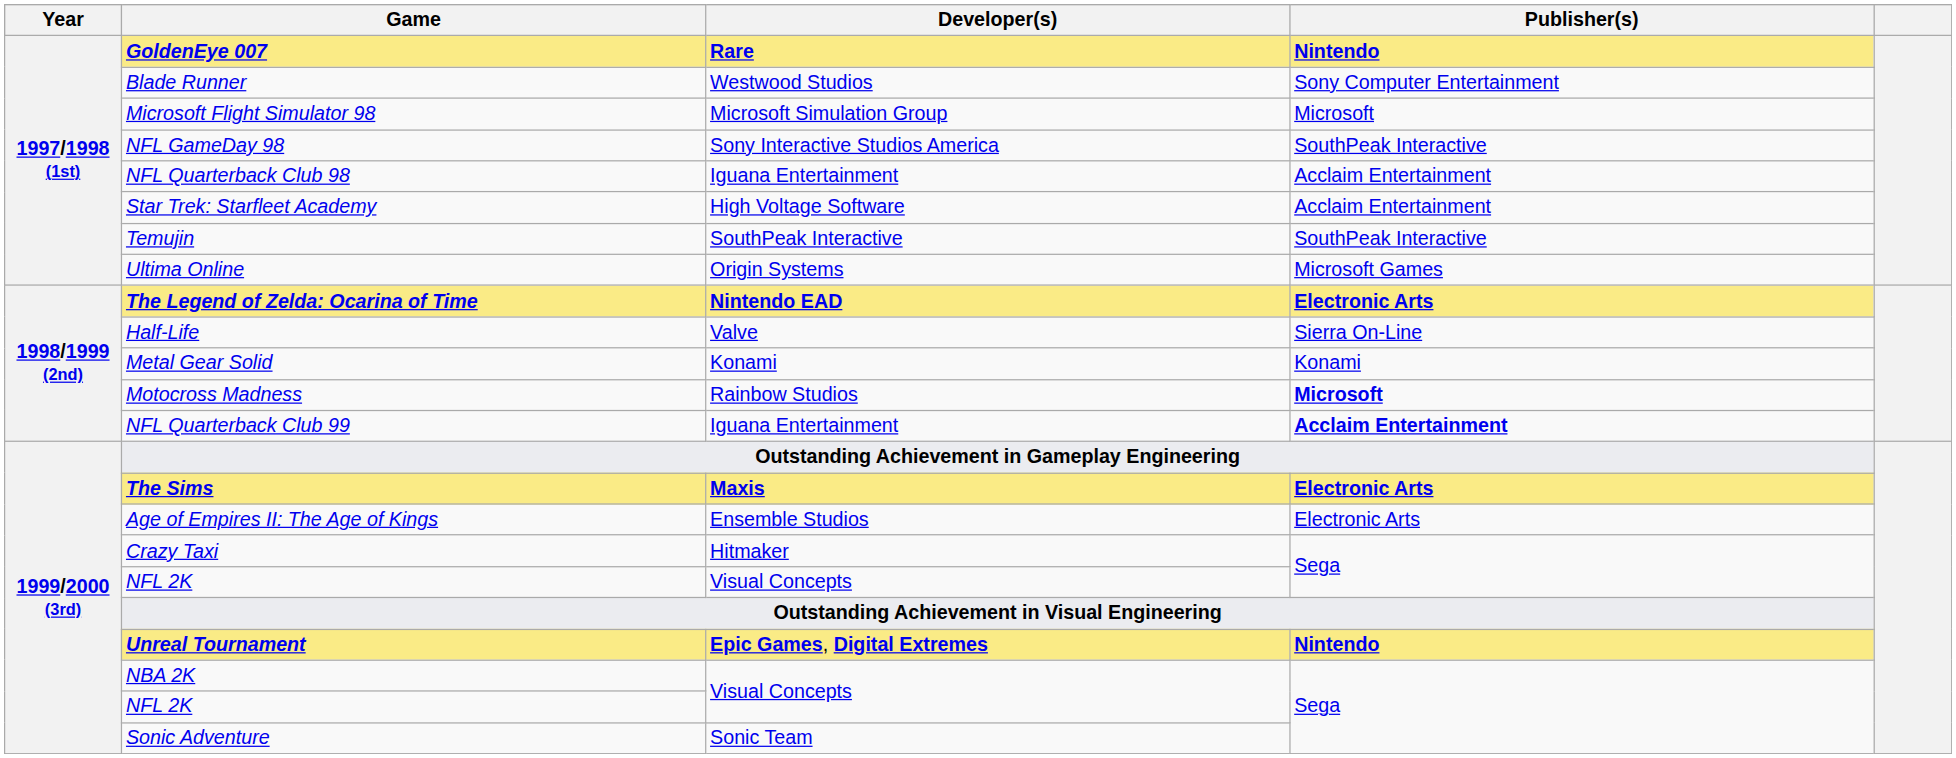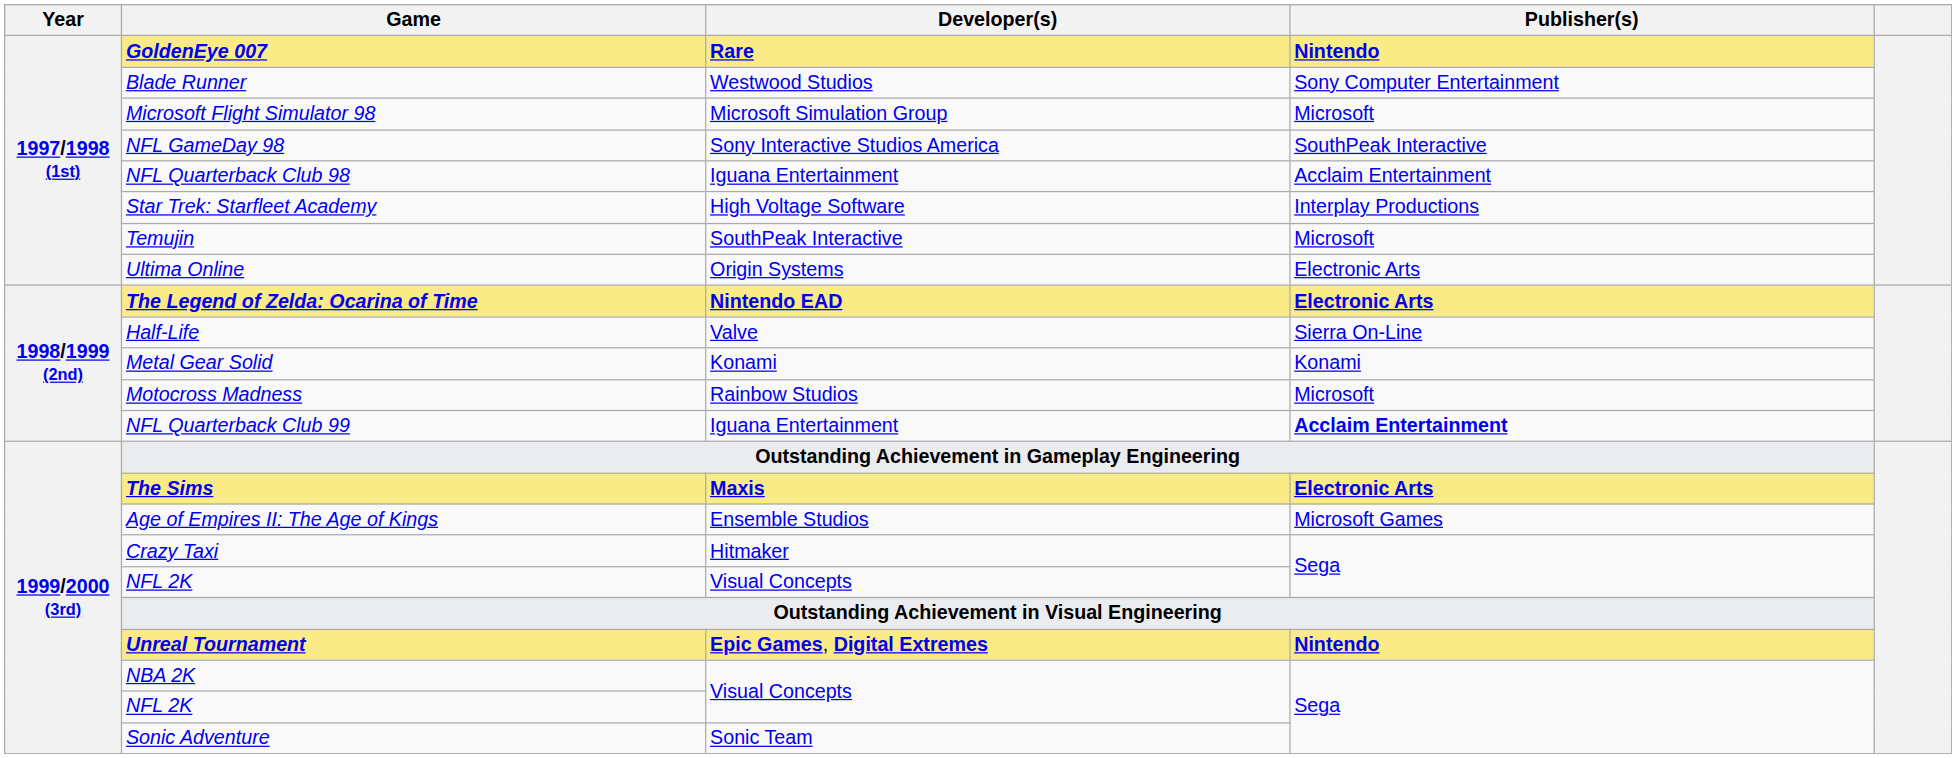(1393, 207) Acclaim Entertainment -> (1387, 207) Interplay Productions
(1390, 238) SouthPeak Interactive -> (1334, 238) Microsoft
(1369, 269) Microsoft Games -> (1357, 269) Electronic Arts
(1338, 394) bold -> (1334, 394) normal
(1357, 519) Electronic Arts -> (1369, 519) Microsoft Games
